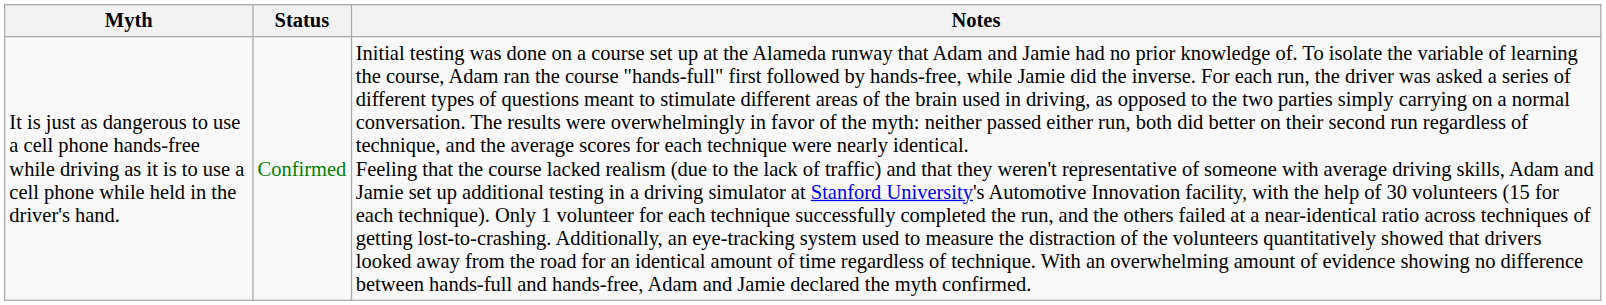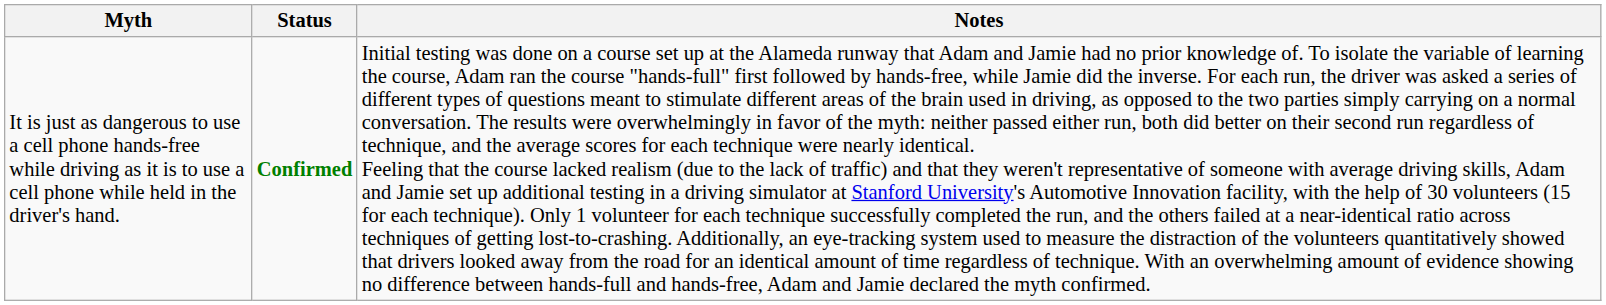(302, 168) normal -> (304, 168) bold
